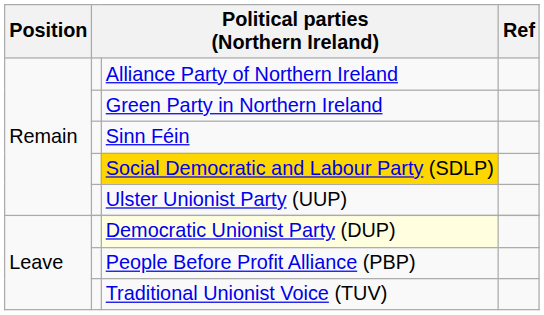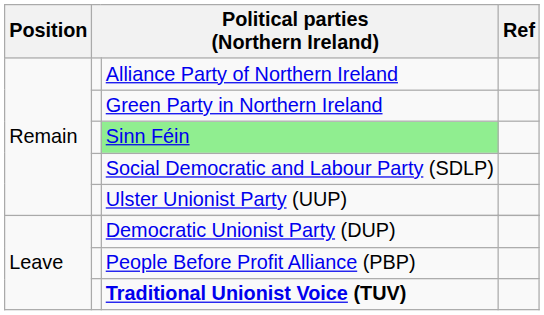(148, 136) no background -> (148, 136) lightgreen background
(300, 168) gold background -> (300, 168) no background
(251, 231) lightyellow background -> (251, 231) no background
(247, 294) normal -> (256, 294) bold
